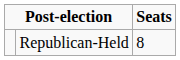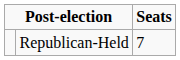(140, 42) 8 -> (140, 42) 7
